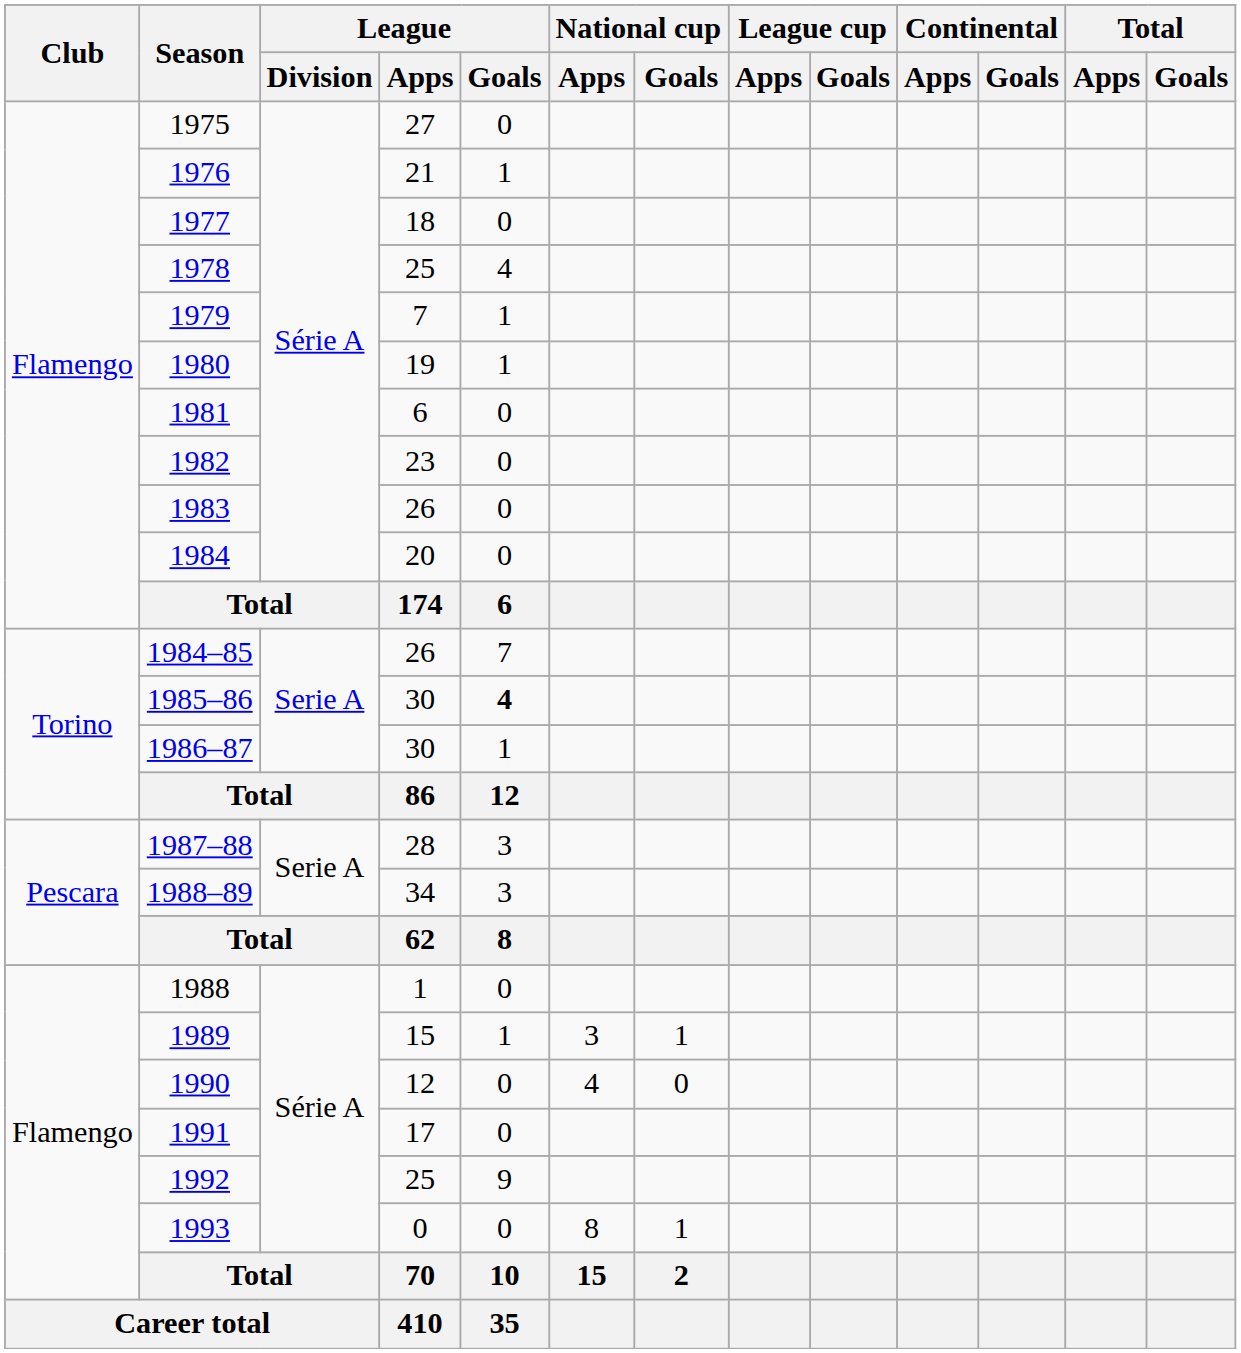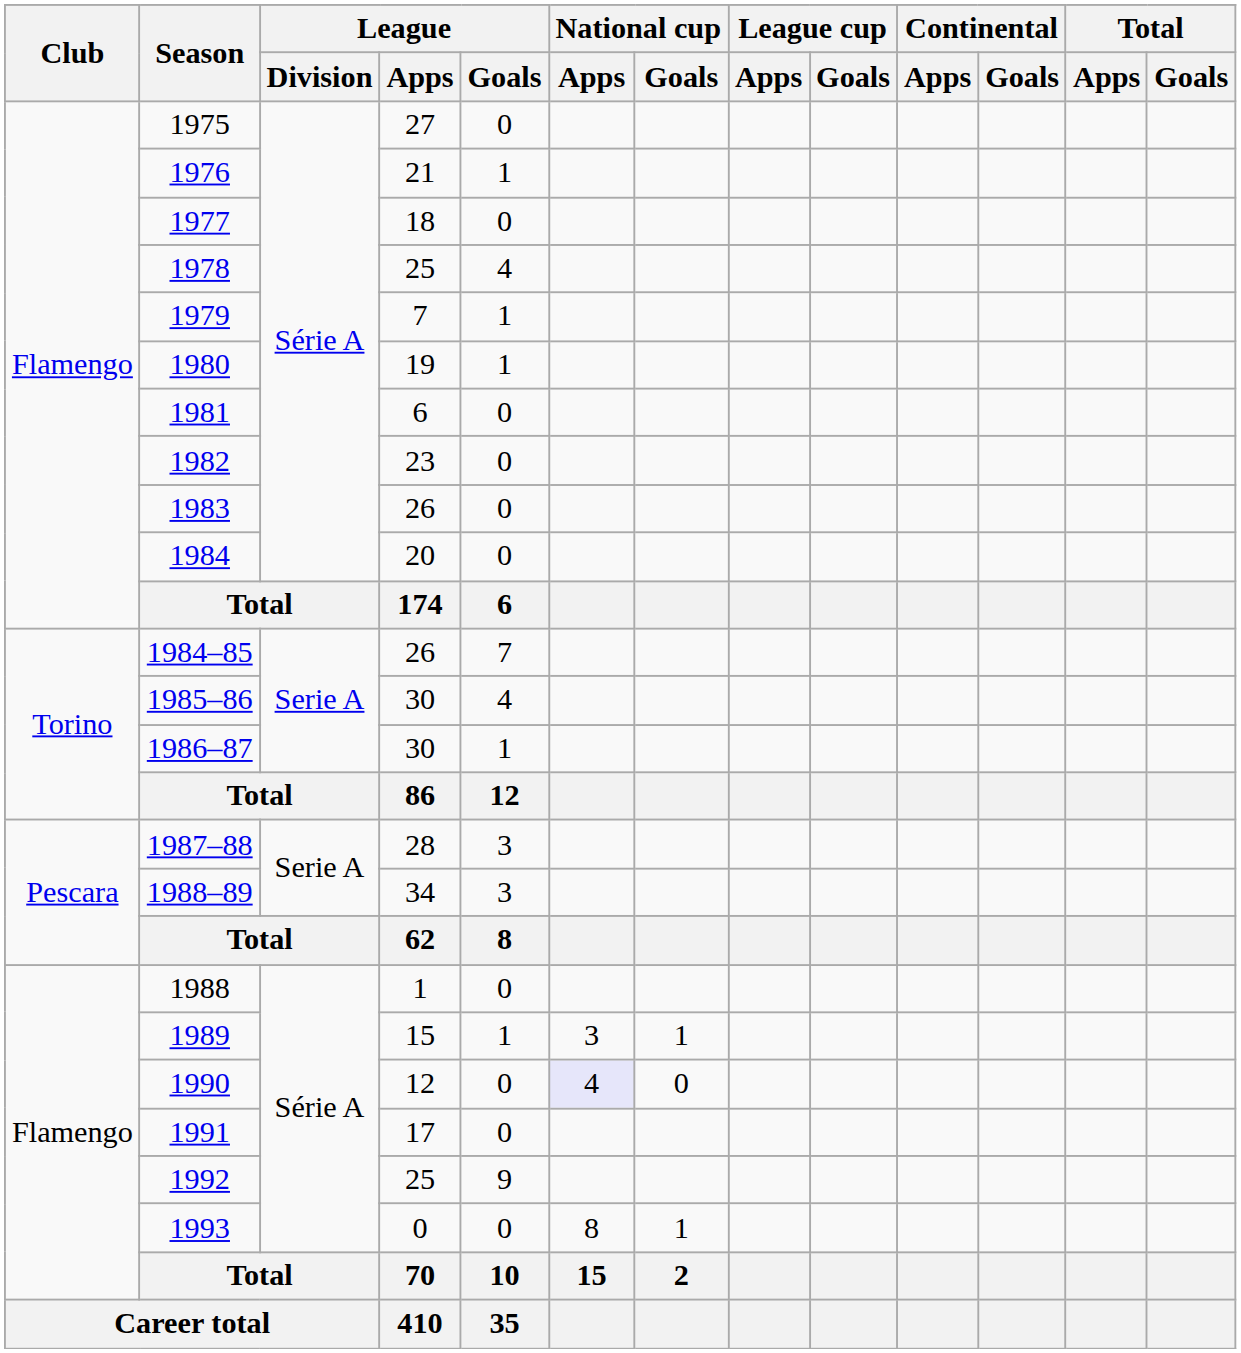(505, 699) bold -> (505, 699) normal
(592, 1083) no background -> (592, 1083) lavender background
